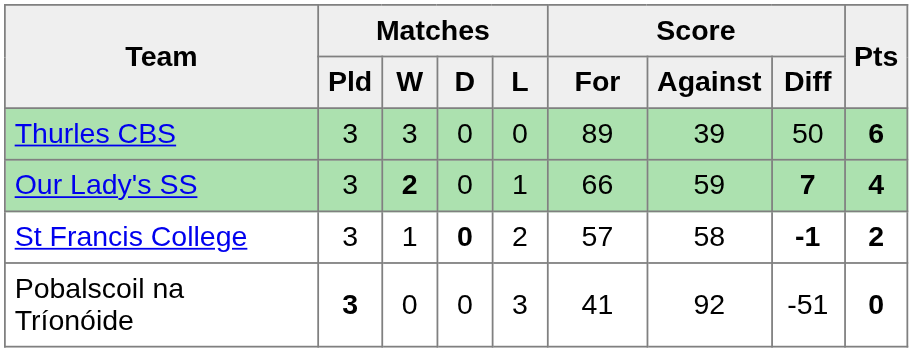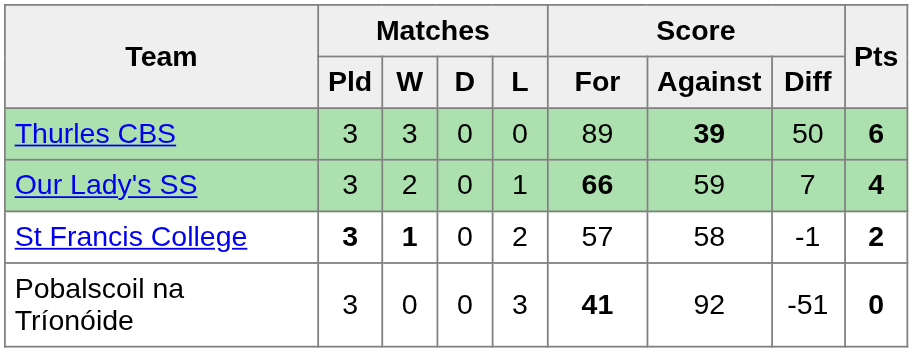(709, 133) normal -> (709, 133) bold
(410, 185) bold -> (410, 185) normal
(597, 185) normal -> (597, 185) bold
(808, 185) bold -> (808, 185) normal
(350, 236) normal -> (350, 236) bold
(410, 236) normal -> (410, 236) bold
(465, 236) bold -> (465, 236) normal
(808, 236) bold -> (808, 236) normal
(350, 304) bold -> (350, 304) normal
(597, 304) normal -> (597, 304) bold
